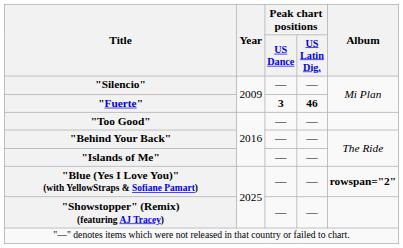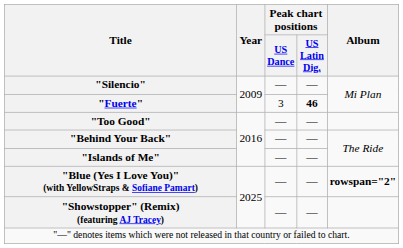(281, 103) bold -> (281, 103) normal
